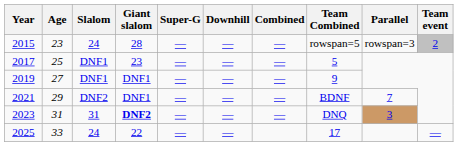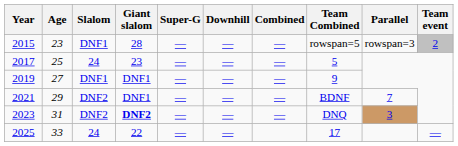(94, 43) 24 -> (94, 43) DNF1
(94, 61) DNF1 -> (94, 61) 24
(94, 114) 31 -> (94, 114) DNF2
